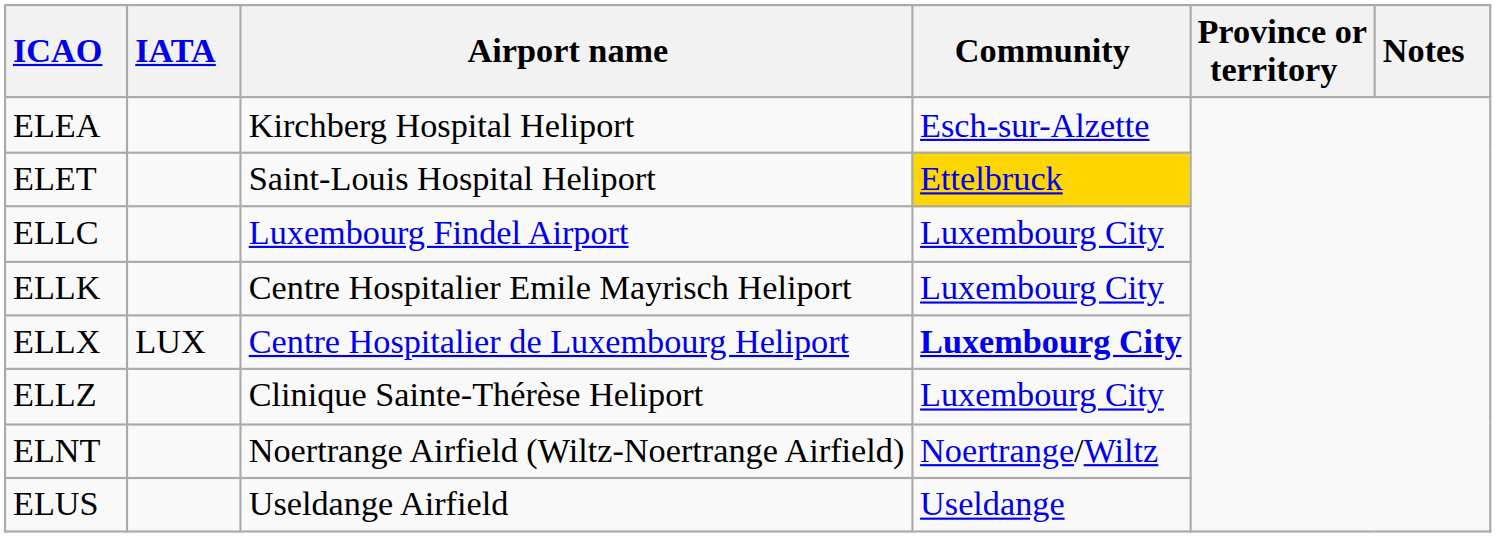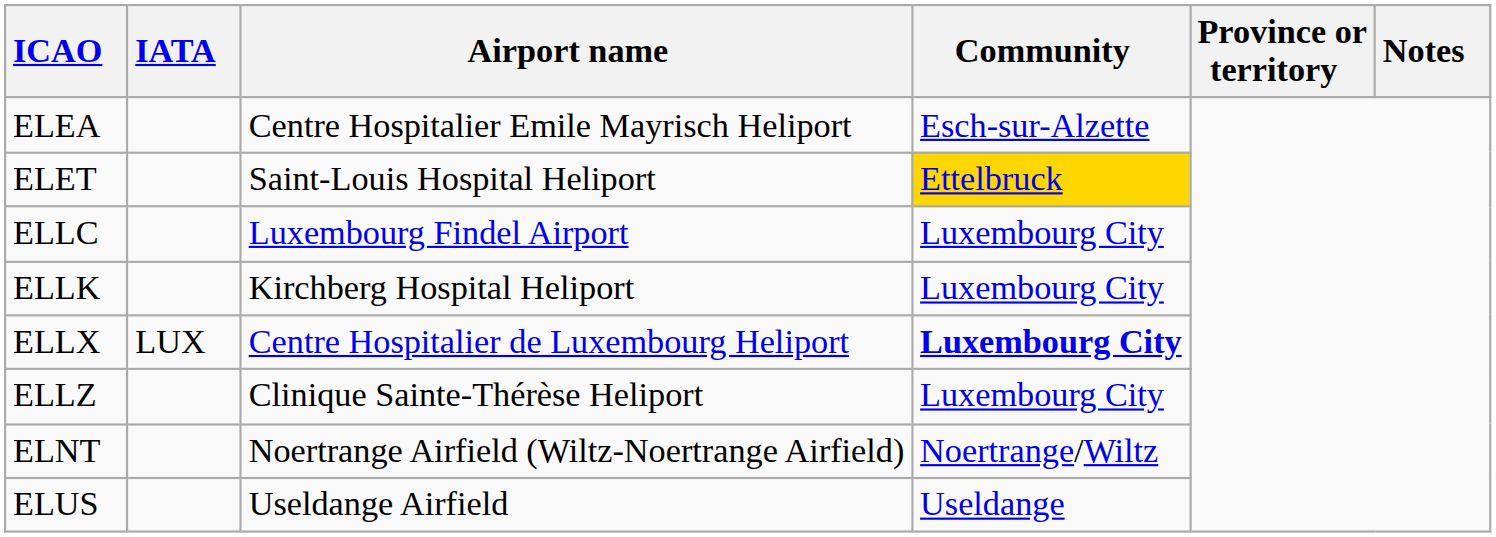(441, 124) Kirchberg Hospital Heliport -> (550, 124) Centre Hospitalier Emile Mayrisch Heliport
(550, 287) Centre Hospitalier Emile Mayrisch Heliport -> (441, 287) Kirchberg Hospital Heliport
